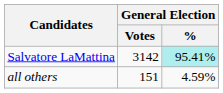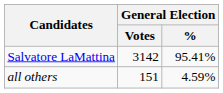(195, 56) paleturquoise background -> (195, 56) no background
